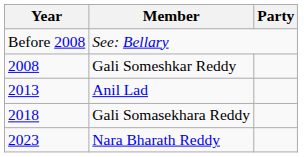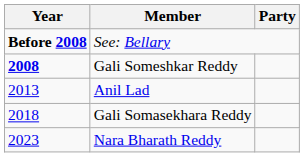(47, 41) normal -> (47, 41) bold
(24, 66) normal -> (24, 66) bold
